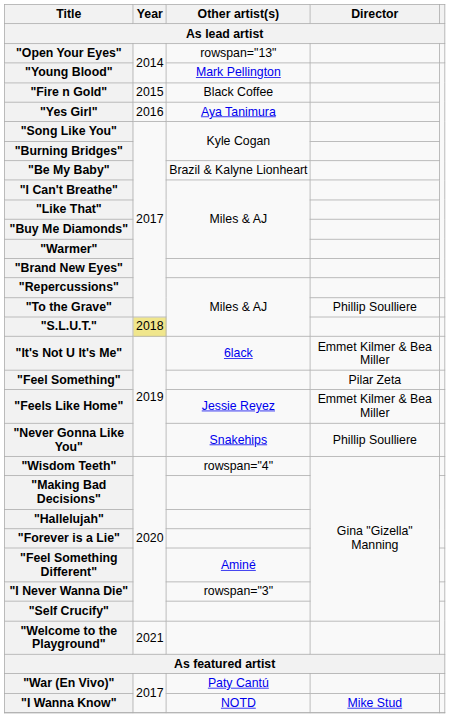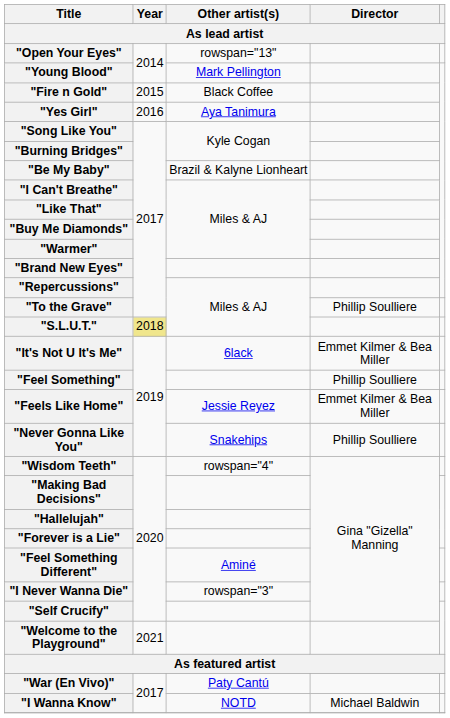(375, 379) Pilar Zeta -> (375, 379) Phillip Soulliere
(375, 703) Mike Stud -> (375, 703) Michael Baldwin
